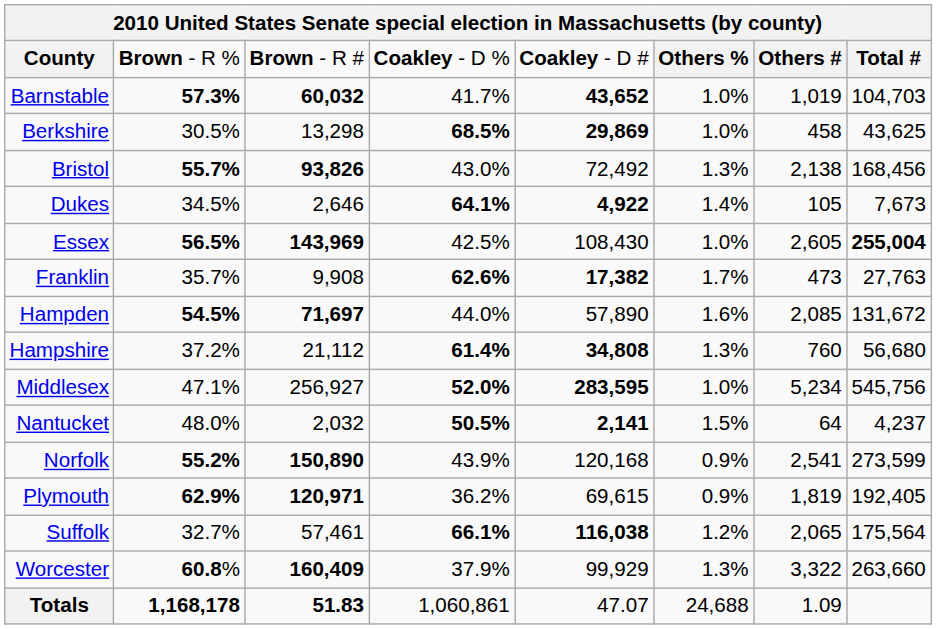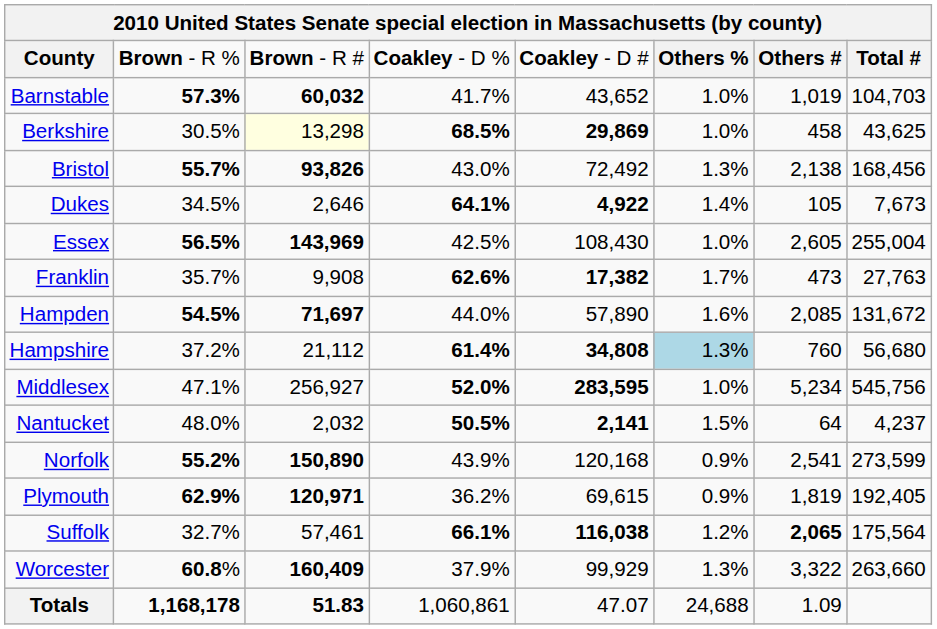(617, 96) bold -> (617, 96) normal
(332, 132) no background -> (332, 132) lightyellow background
(889, 241) bold -> (889, 241) normal
(725, 351) no background -> (725, 351) lightblue background
(816, 533) normal -> (816, 533) bold
